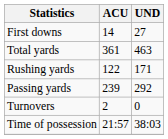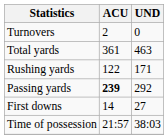rows swapped: (34, 32) <-> (31, 106)
(111, 87) normal -> (111, 87) bold
